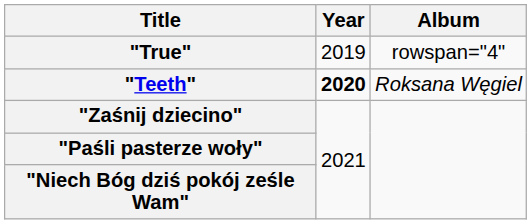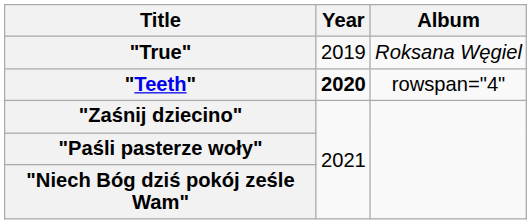(448, 52) rowspan="4" -> (449, 52) Roksana Węgiel
(449, 84) Roksana Węgiel -> (448, 84) rowspan="4"
